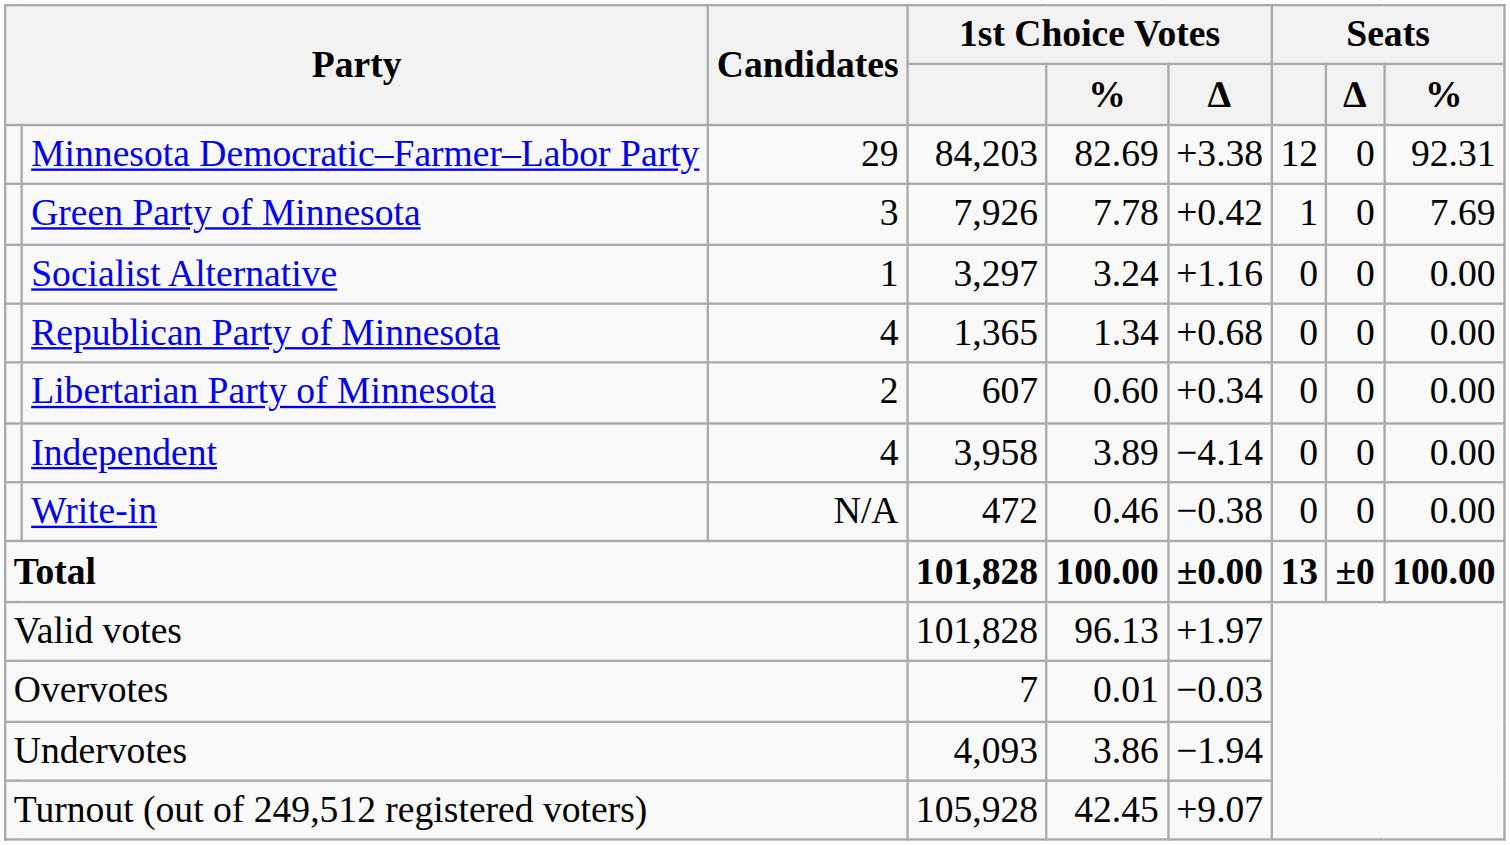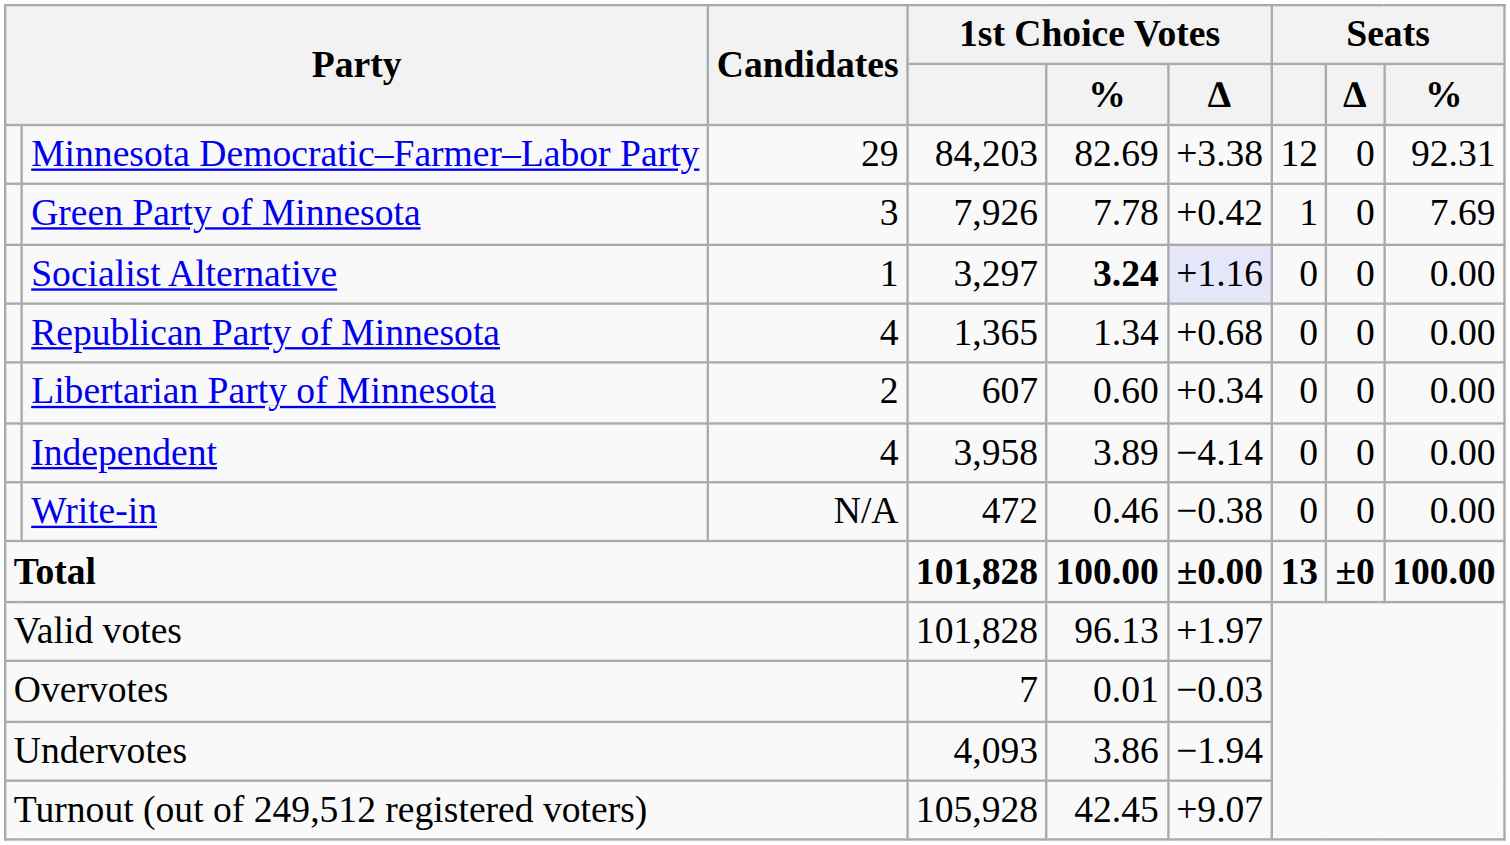(1126, 272) normal -> (1126, 272) bold
(1220, 272) no background -> (1220, 272) lavender background
